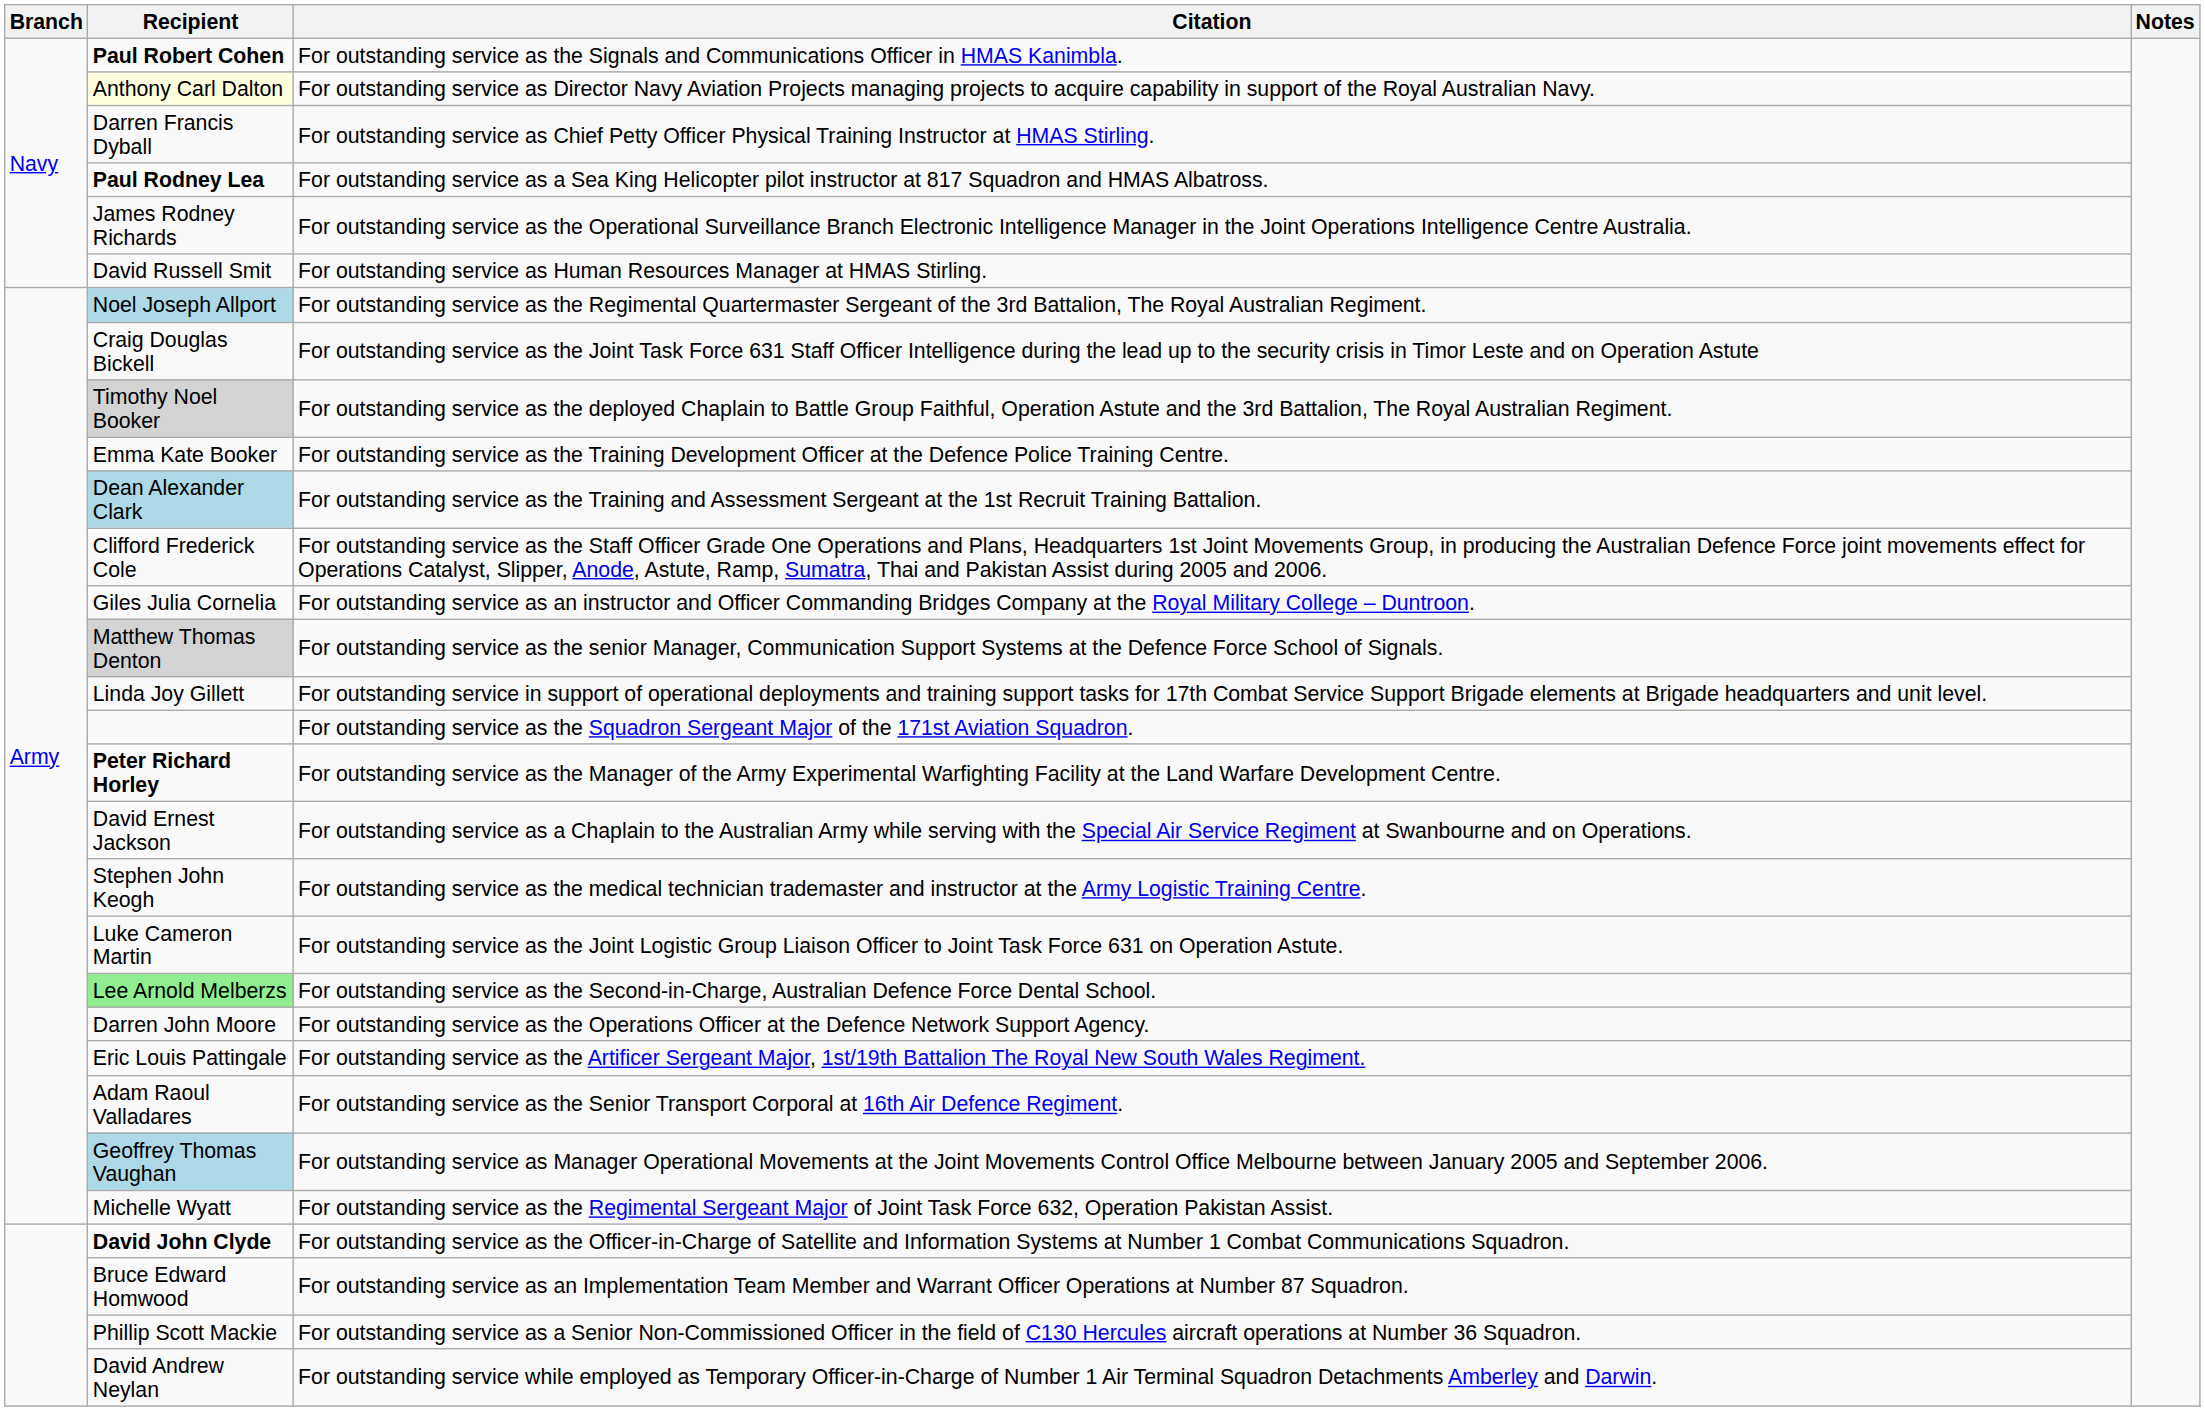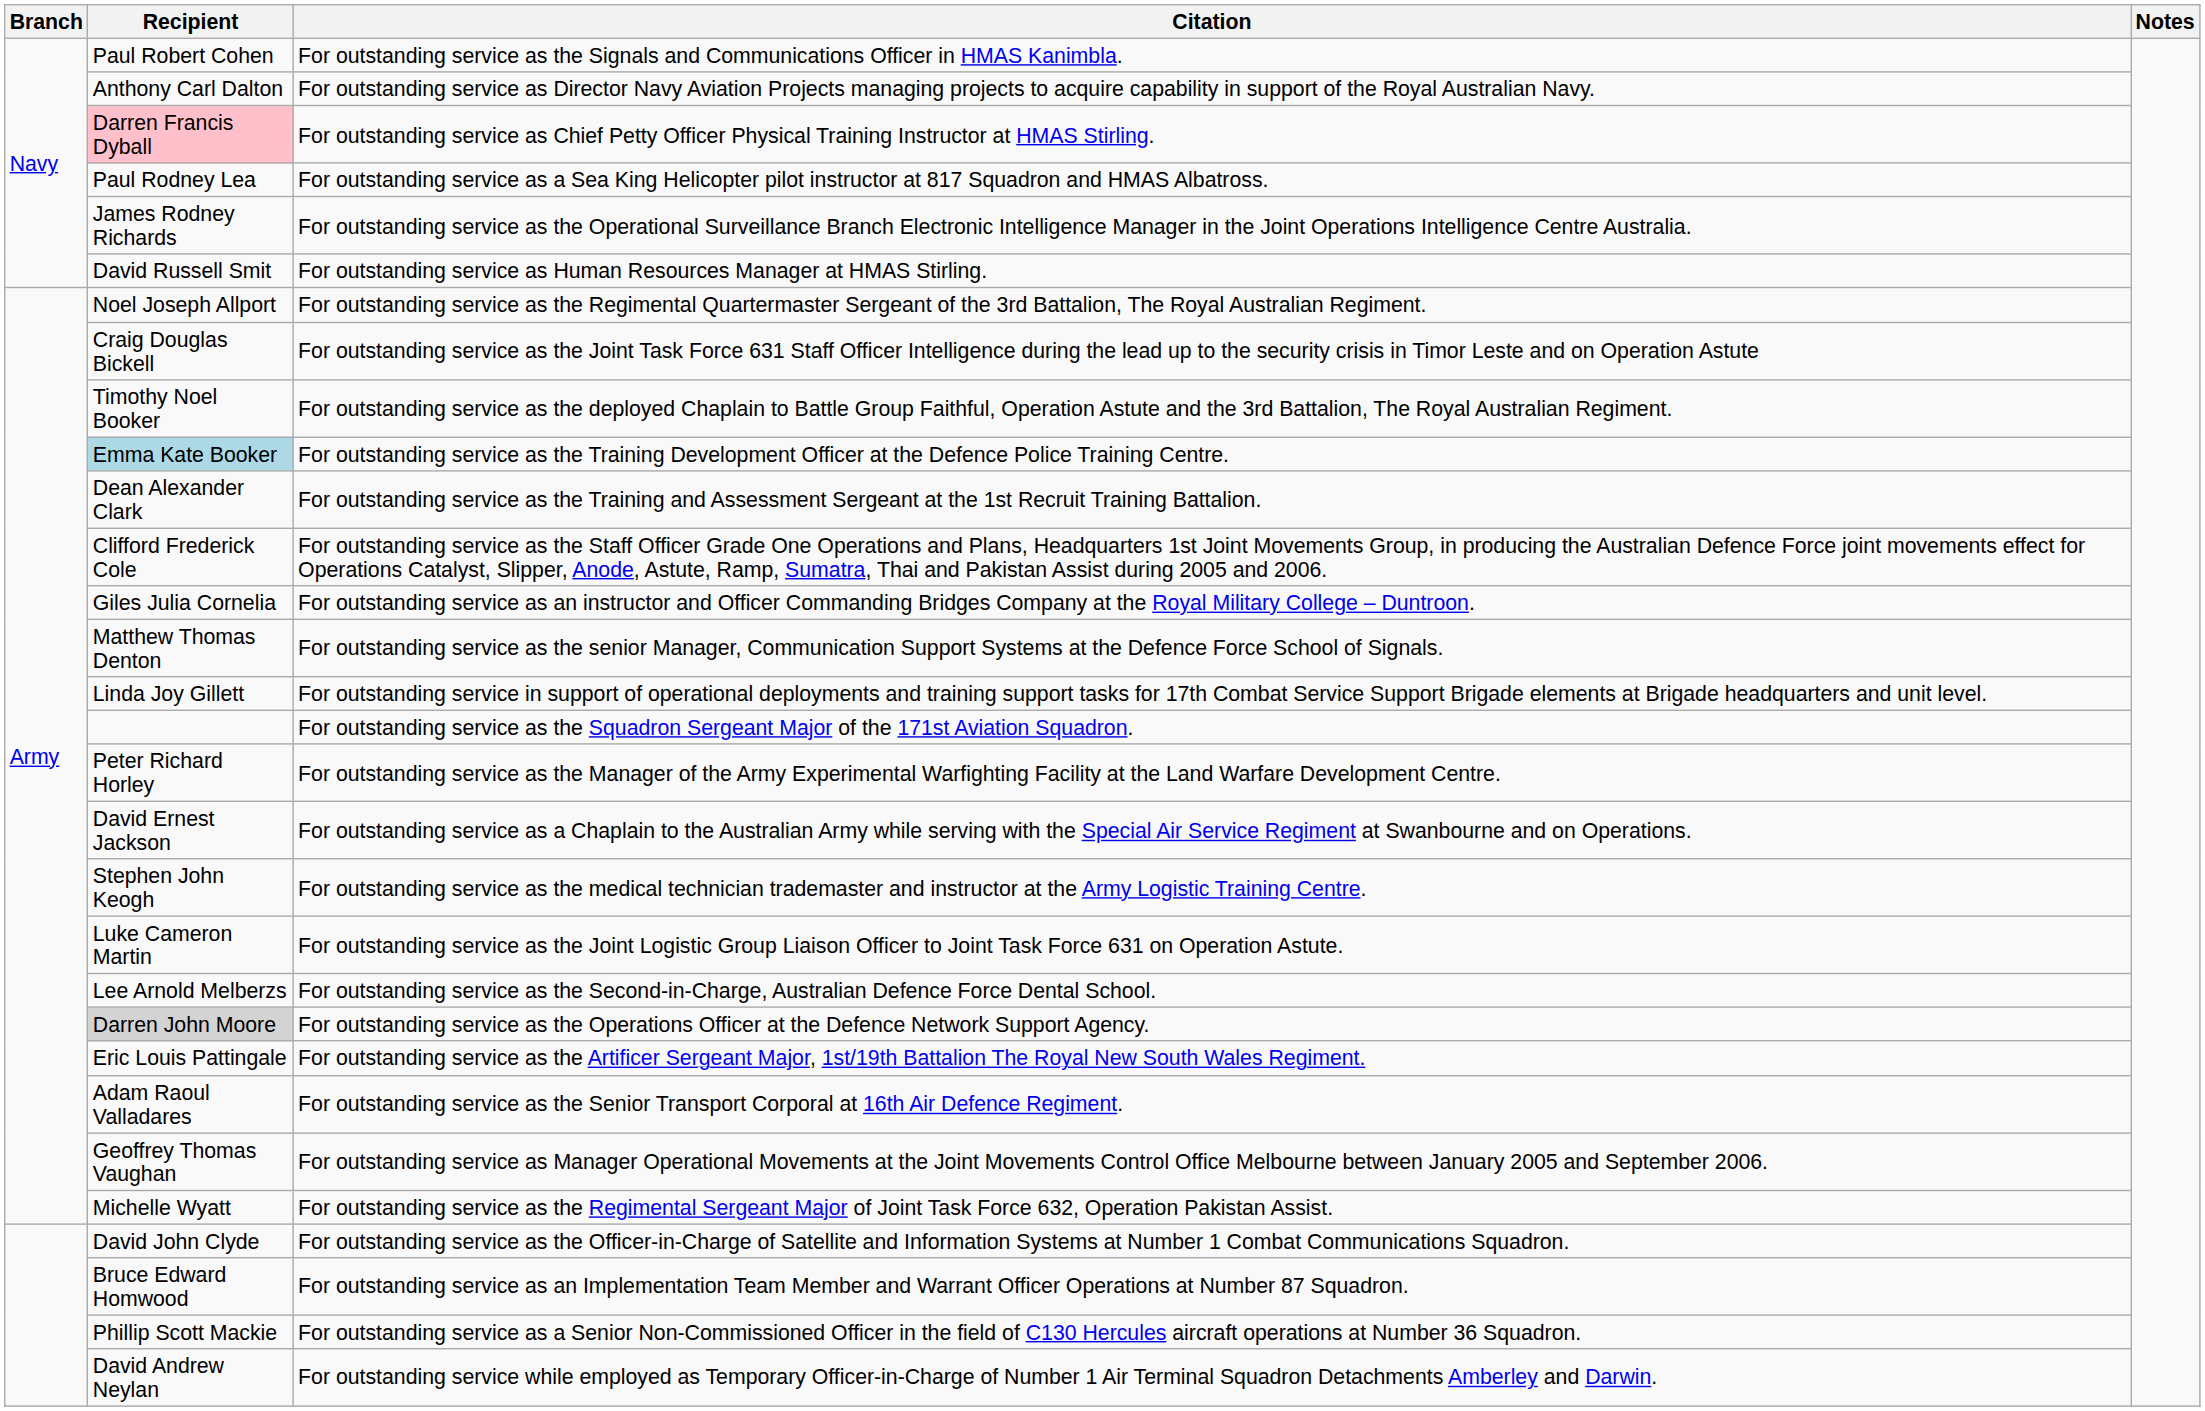(188, 55) bold -> (183, 55) normal
(188, 89) lightyellow background -> (188, 89) no background
(163, 135) no background -> (163, 135) pink background
(178, 180) bold -> (174, 180) normal
(184, 305) lightblue background -> (184, 305) no background
(155, 408) lightgrey background -> (155, 408) no background
(185, 454) no background -> (185, 454) lightblue background
(168, 499) lightblue background -> (168, 499) no background
(174, 648) lightgrey background -> (174, 648) no background
(162, 773) bold -> (158, 773) normal
(190, 991) lightgreen background -> (190, 991) no background
(184, 1025) no background -> (184, 1025) lightgrey background
(175, 1161) lightblue background -> (175, 1161) no background
(182, 1241) bold -> (176, 1241) normal
